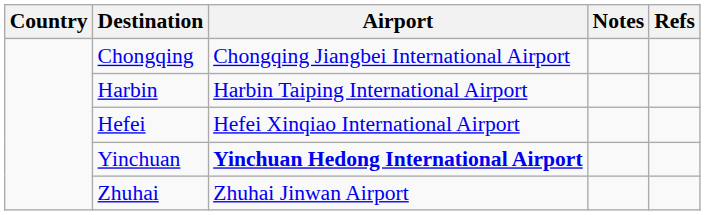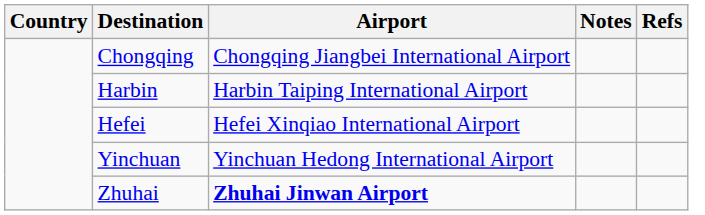(398, 158) bold -> (383, 158) normal
(311, 192) normal -> (321, 192) bold
